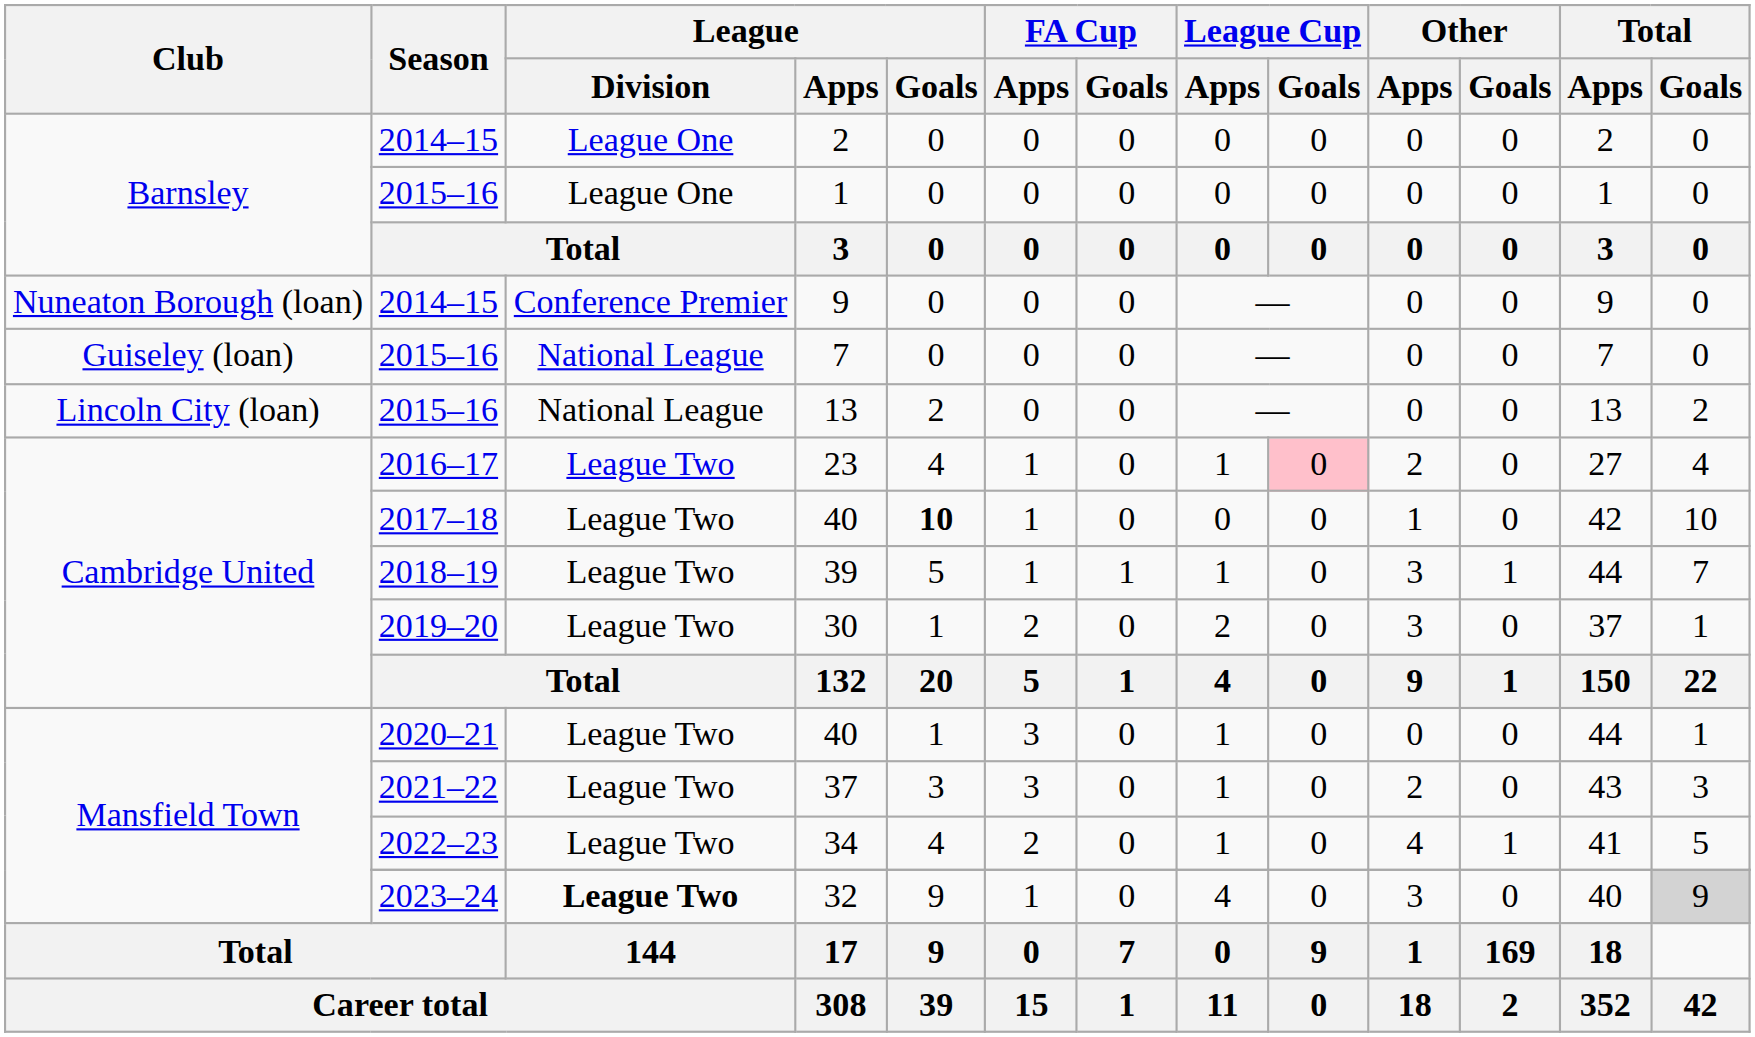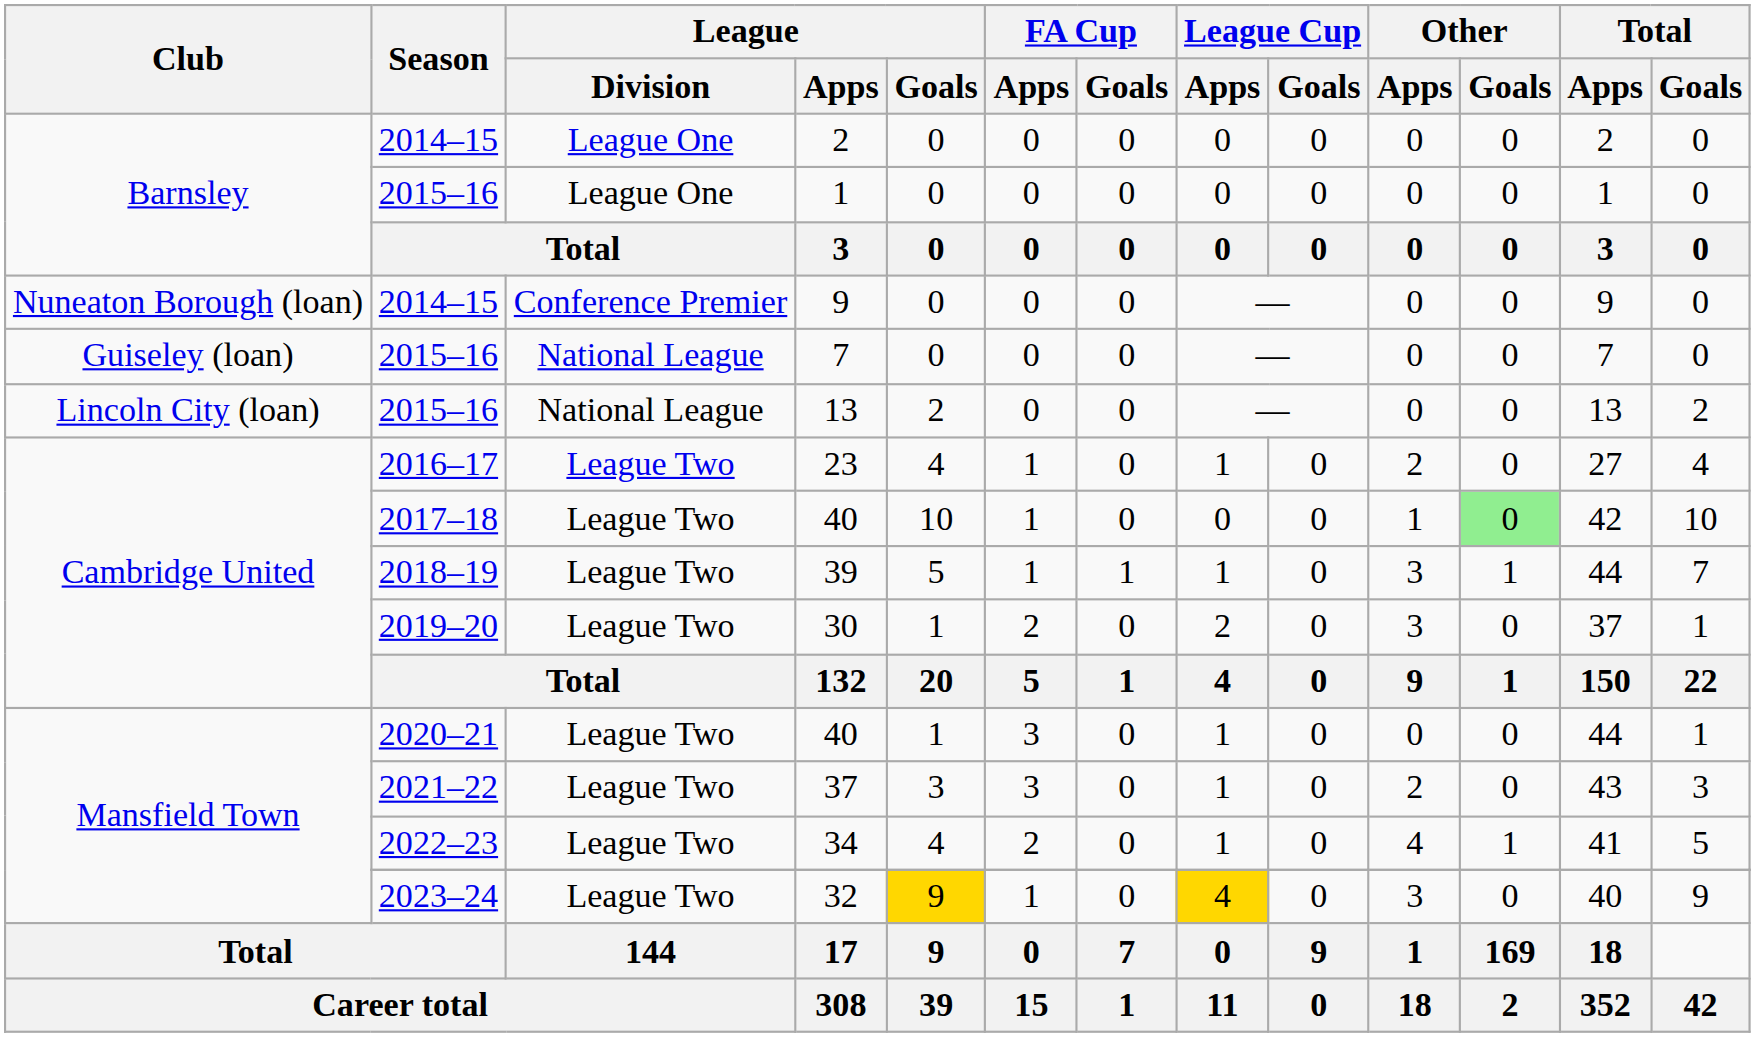(1319, 463) pink background -> (1319, 463) no background
(936, 517) bold -> (936, 517) normal
(1510, 517) no background -> (1510, 517) lightgreen background
(651, 896) bold -> (651, 896) normal
(936, 896) no background -> (936, 896) gold background
(1222, 896) no background -> (1222, 896) gold background
(1701, 896) lightgrey background -> (1701, 896) no background
